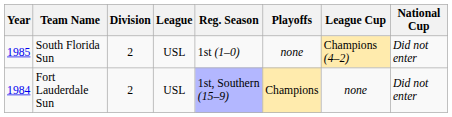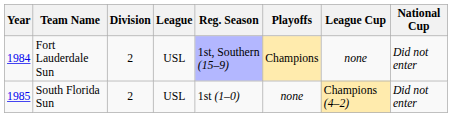rows swapped: (62, 90) <-> (68, 51)
